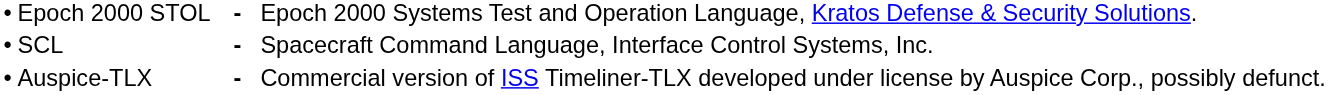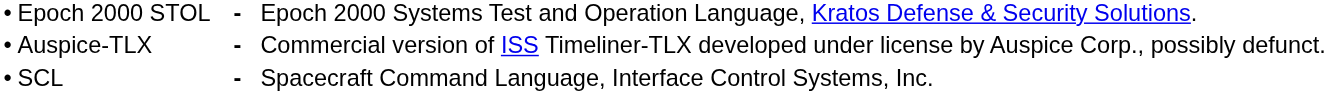rows swapped: (40, 45) <-> (85, 78)
